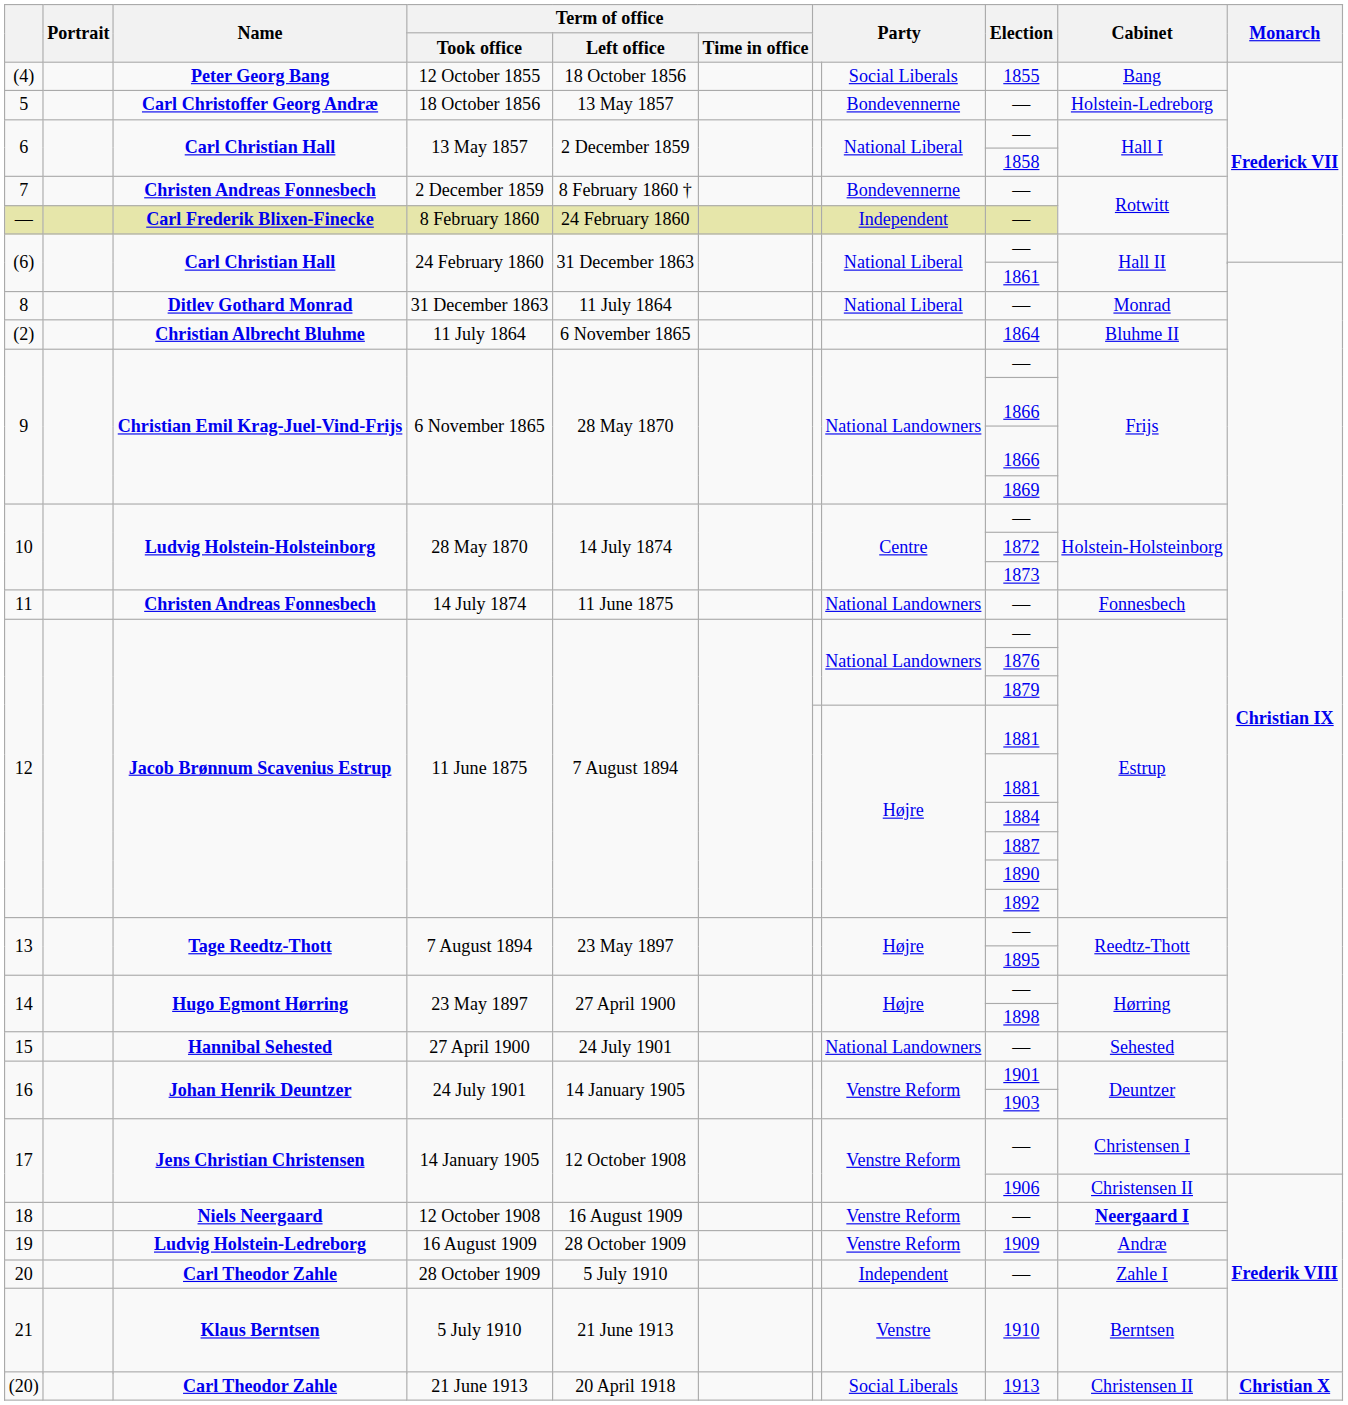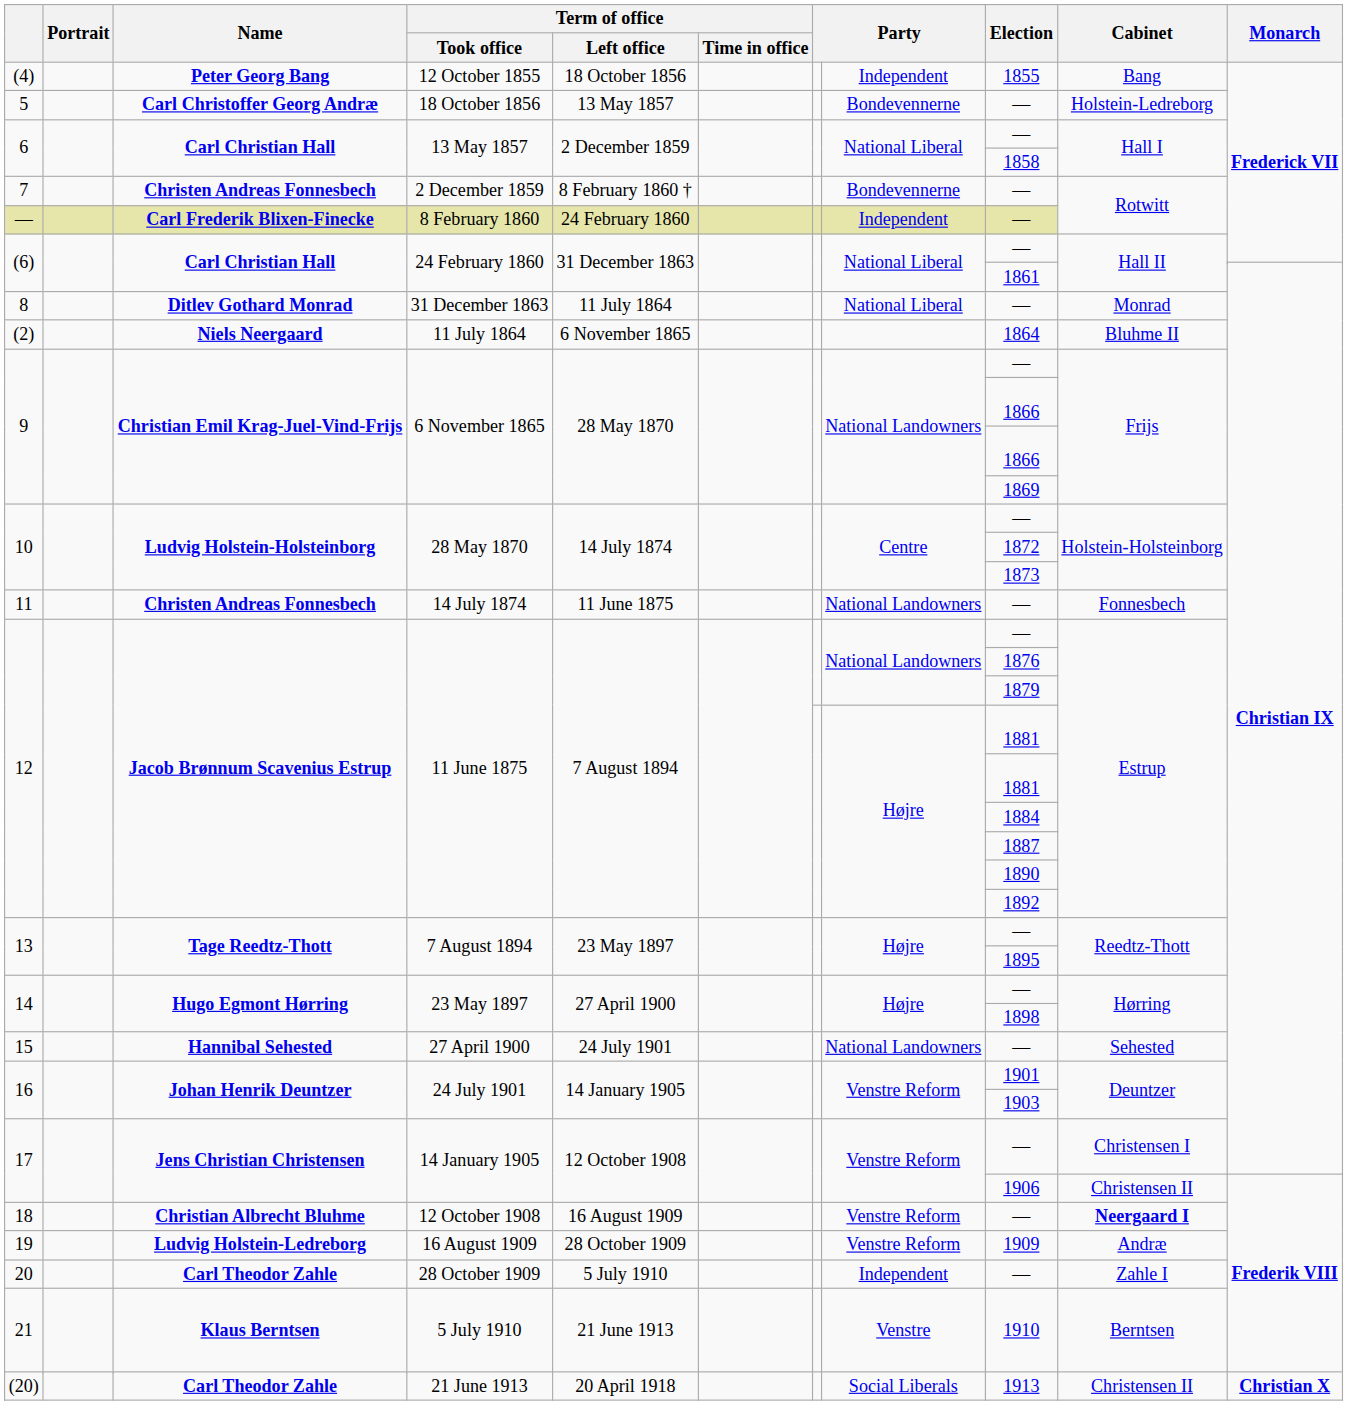(903, 76) Social Liberals -> (903, 76) Independent
(260, 334) Christian Albrecht Bluhme -> (260, 334) Niels Neergaard
(260, 1216) Niels Neergaard -> (260, 1216) Christian Albrecht Bluhme
